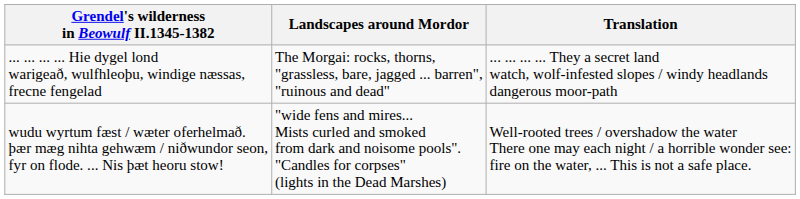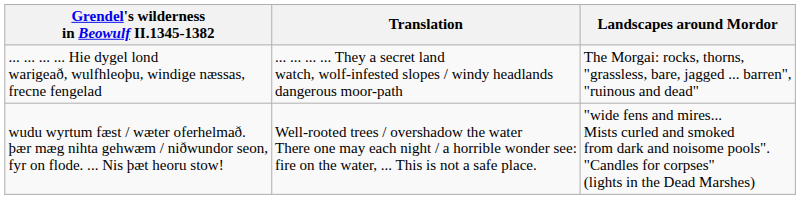columns swapped: (641, 24) <-> (379, 24)
